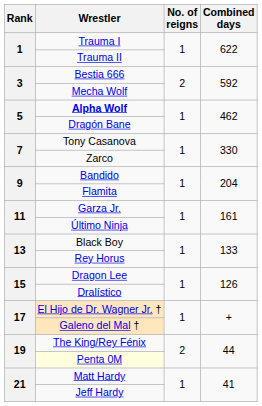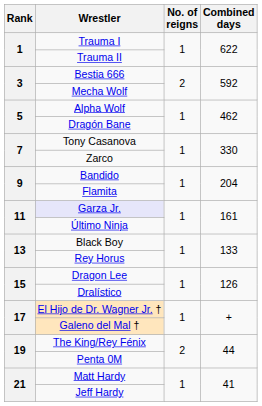(99, 108) bold -> (99, 108) normal
(99, 208) no background -> (99, 208) lavender background
(99, 359) lightyellow background -> (99, 359) no background
